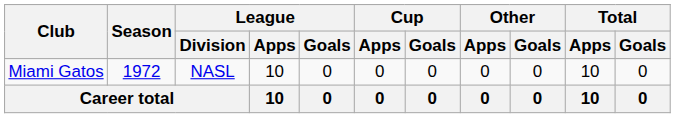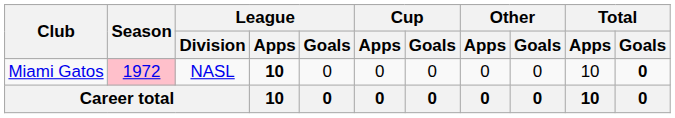(142, 71) no background -> (142, 71) pink background
(275, 71) normal -> (275, 71) bold
(643, 71) normal -> (643, 71) bold
